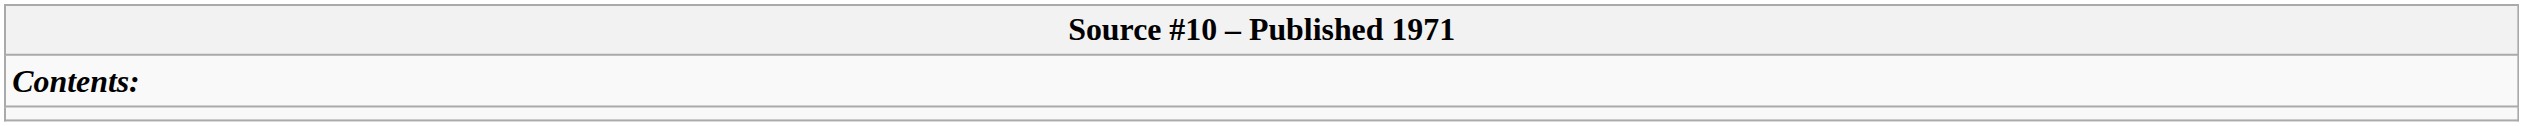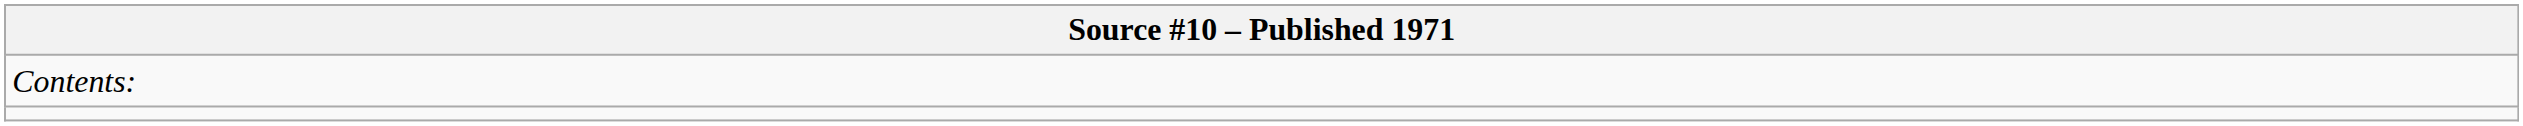(76, 80) bold -> (74, 80) normal
